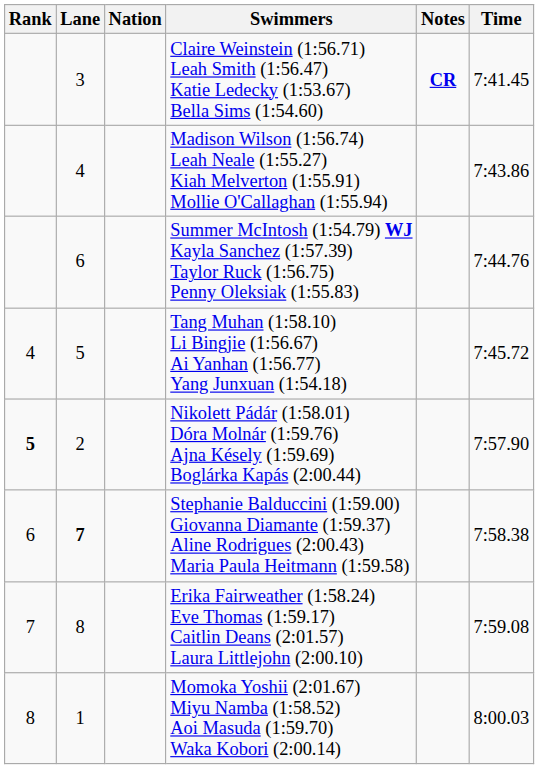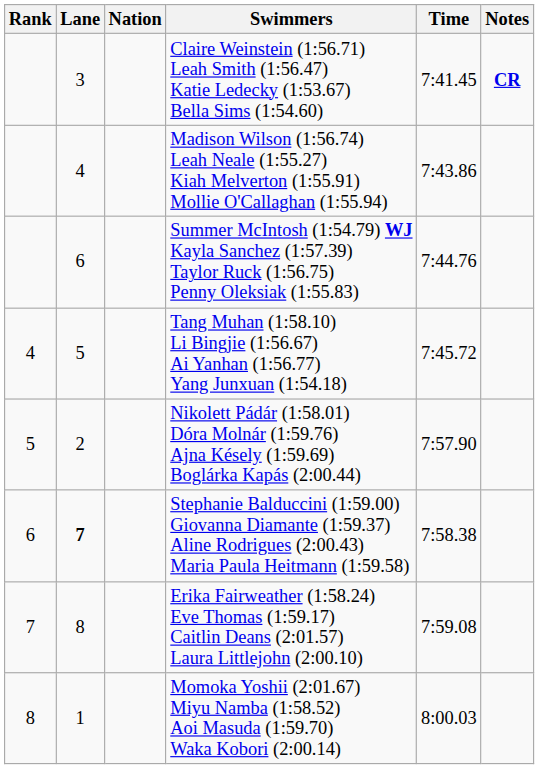columns swapped: (501, 19) <-> (443, 19)
(30, 444) bold -> (30, 444) normal
